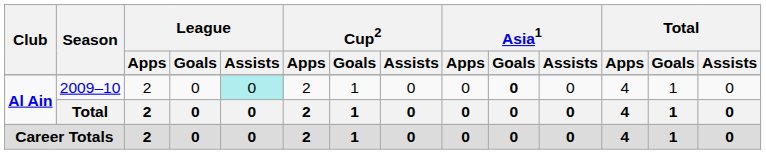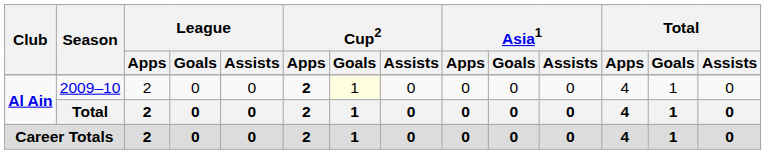(252, 88) paleturquoise background -> (252, 88) no background
(306, 88) normal -> (306, 88) bold
(355, 88) no background -> (355, 88) lightyellow background
(514, 88) bold -> (514, 88) normal
